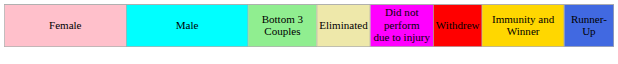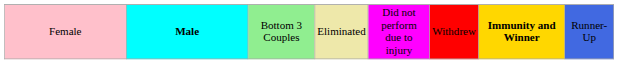(187, 25) normal -> (187, 31) bold
(523, 25) normal -> (522, 31) bold
